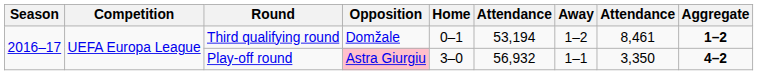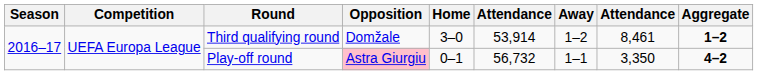(451, 37) 0–1 -> (451, 37) 3–0
(514, 37) 53,194 -> (514, 37) 53,914
(451, 59) 3–0 -> (451, 59) 0–1
(514, 59) 56,932 -> (514, 59) 56,732
